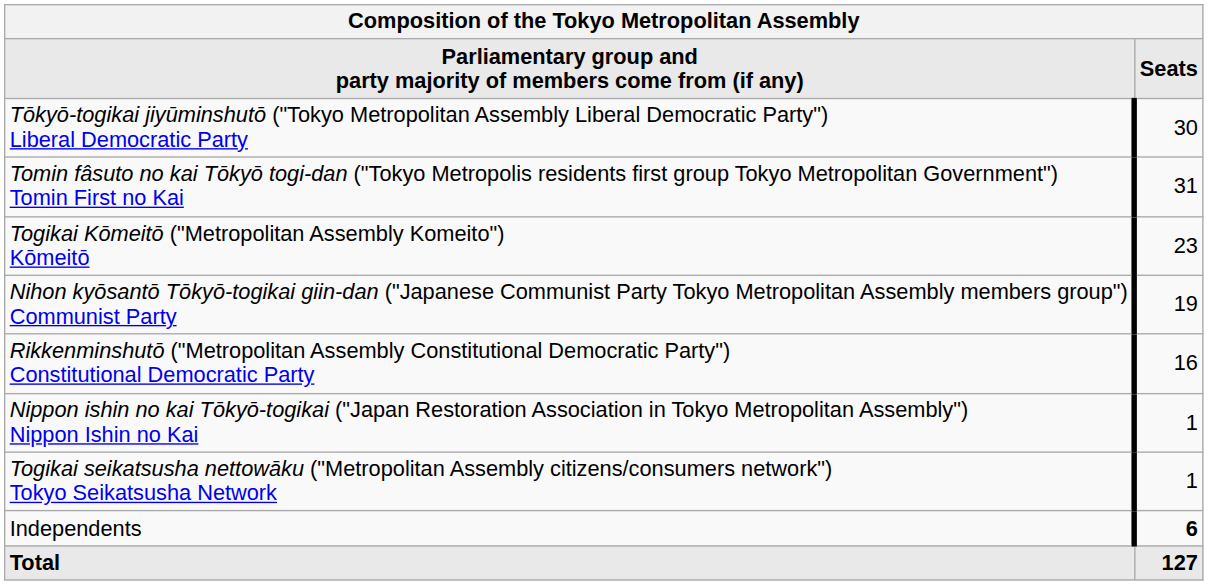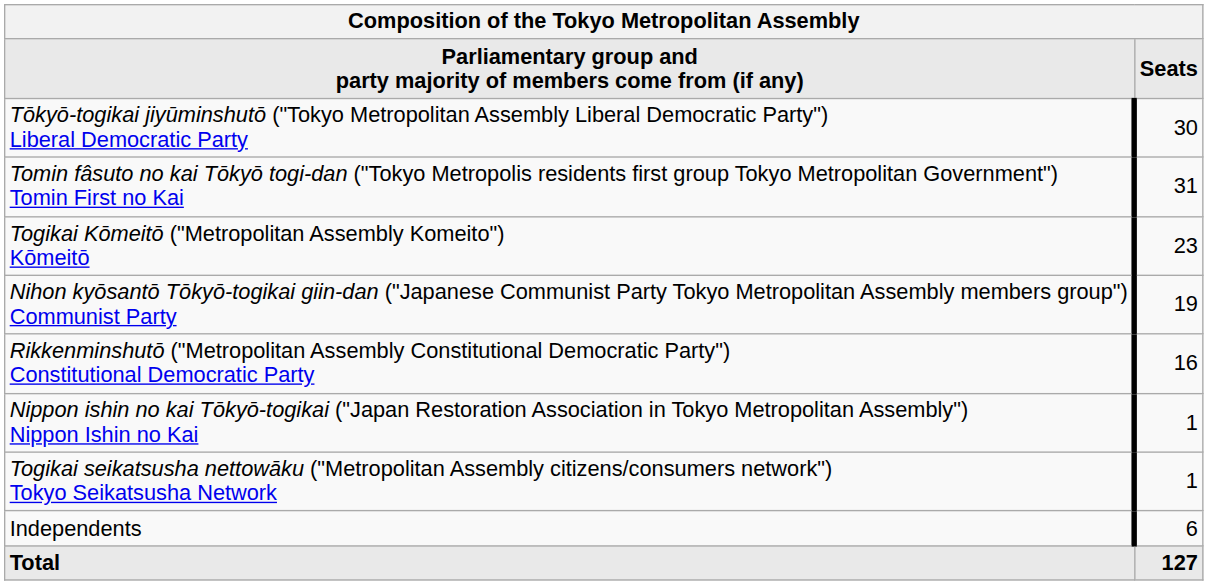(1192, 528) bold -> (1192, 528) normal
